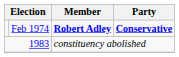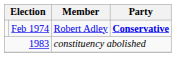(82, 28) bold -> (81, 28) normal
